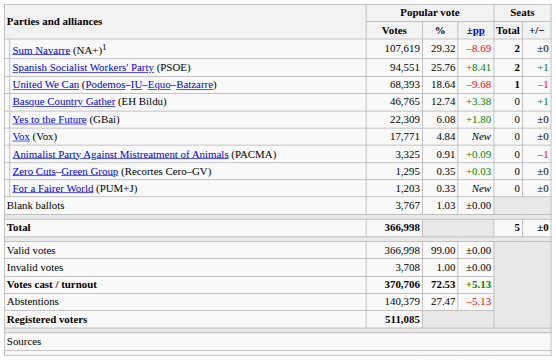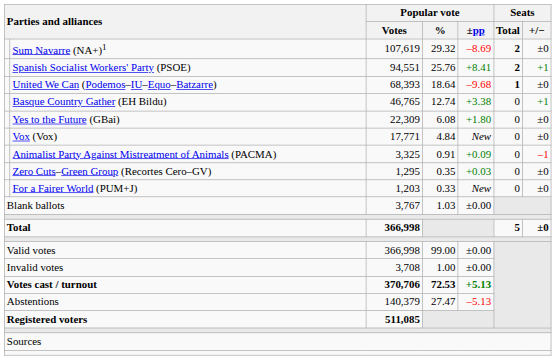(543, 85) –1 -> (543, 85) ±0
